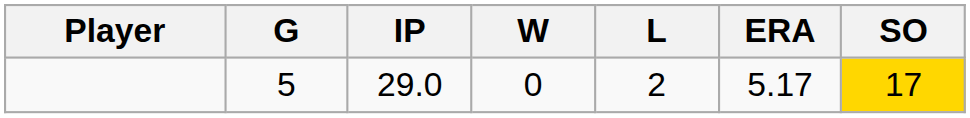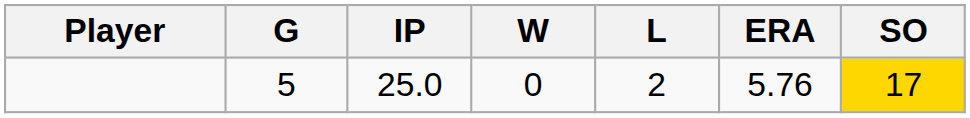(410, 84) 29.0 -> (410, 84) 25.0
(780, 84) 5.17 -> (780, 84) 5.76
